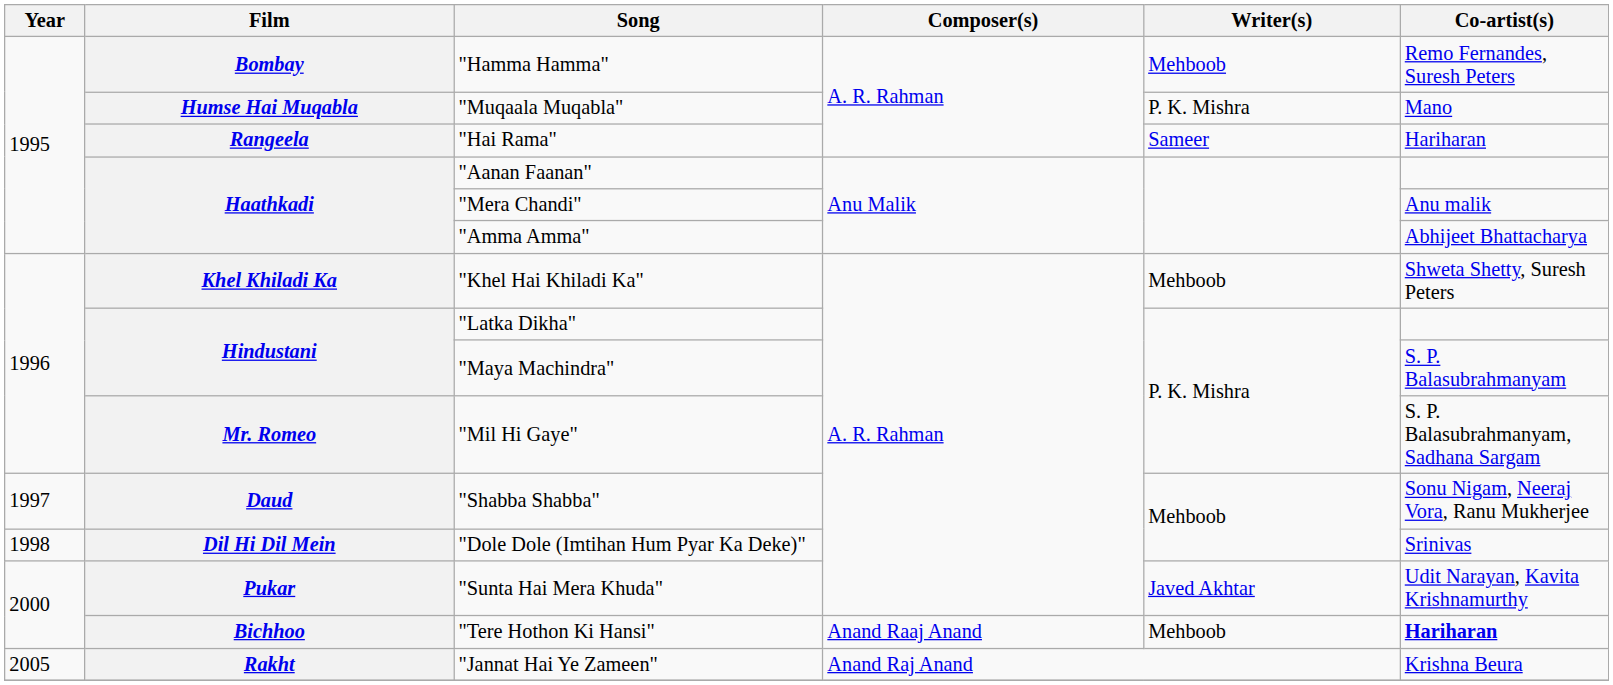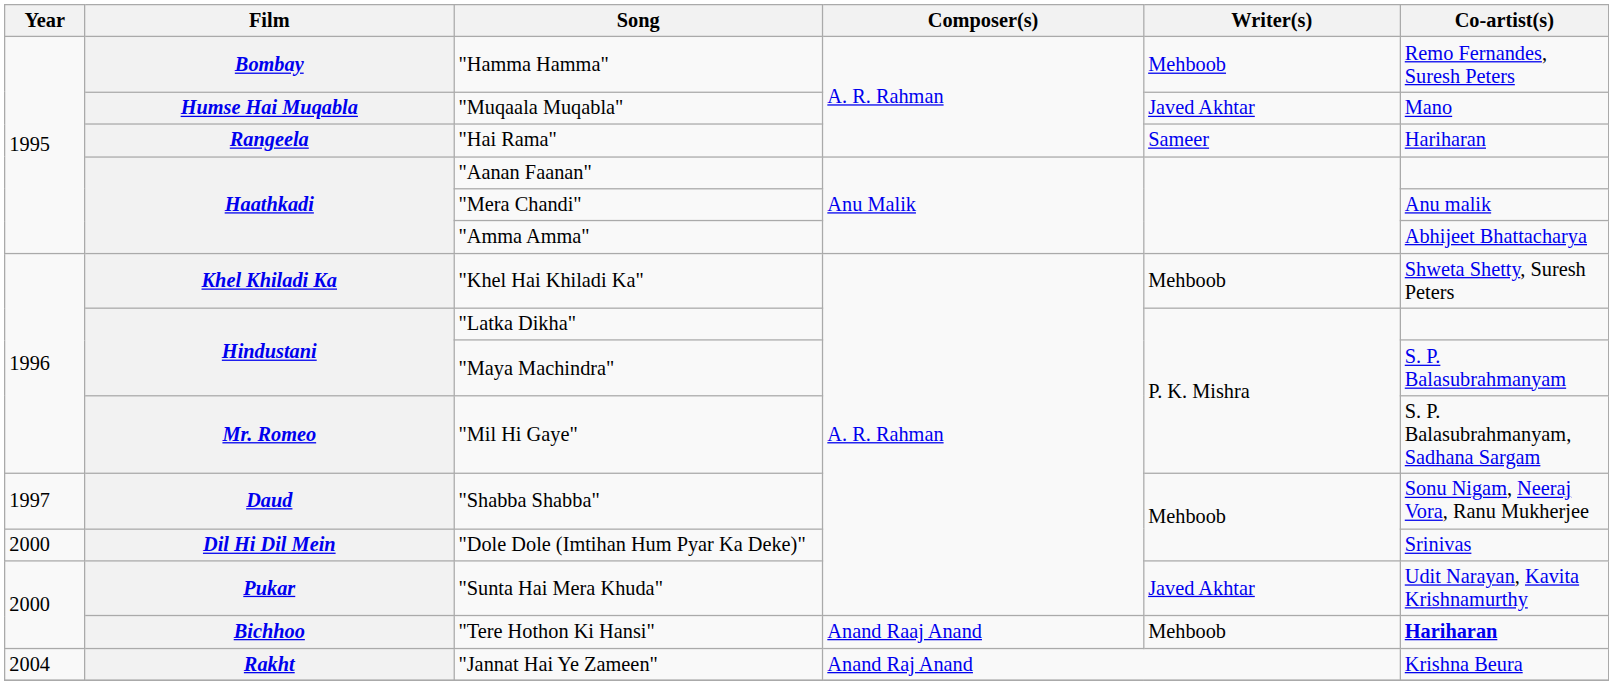(1199, 107) P. K. Mishra -> (1201, 107) Javed Akhtar
(30, 544) 1998 -> (30, 544) 2000
(30, 664) 2005 -> (30, 664) 2004
